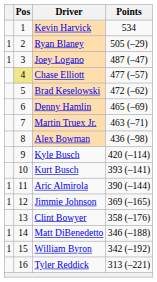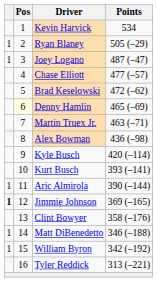(23, 75) khaki background -> (23, 75) no background
(23, 107) no background -> (23, 107) lightyellow background
(9, 202) normal -> (9, 202) bold
